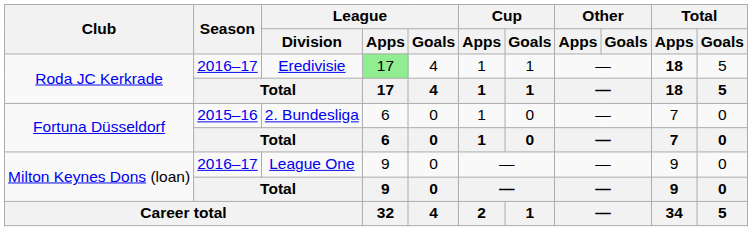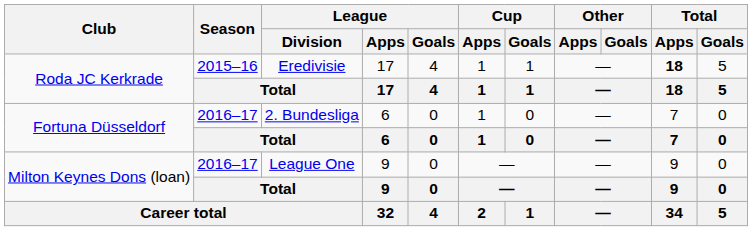(227, 66) 2016–17 -> (227, 66) 2015–16
(385, 66) lightgreen background -> (385, 66) no background
(227, 115) 2015–16 -> (227, 115) 2016–17
